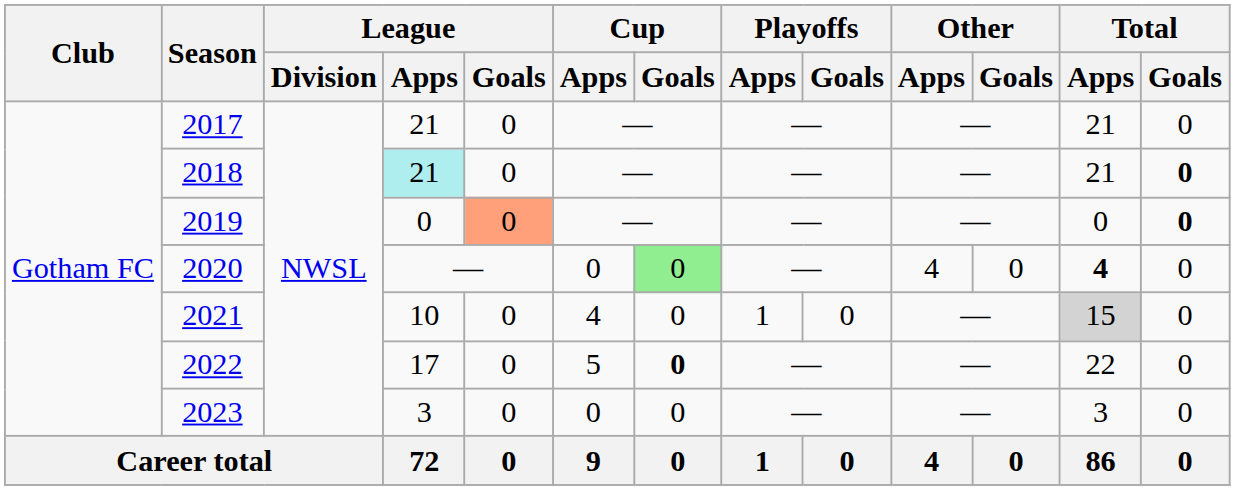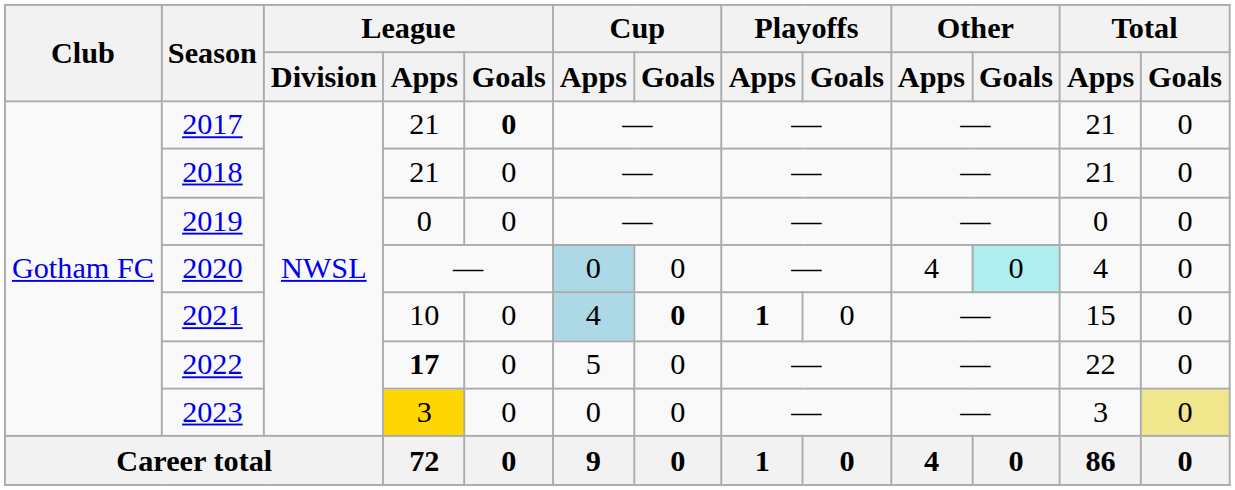(509, 124) normal -> (509, 124) bold
(424, 172) paleturquoise background -> (424, 172) no background
(1185, 172) bold -> (1185, 172) normal
(509, 220) lightsalmon background -> (509, 220) no background
(1185, 220) bold -> (1185, 220) normal
(593, 268) no background -> (593, 268) lightblue background
(678, 268) lightgreen background -> (678, 268) no background
(1016, 268) no background -> (1016, 268) paleturquoise background
(1101, 268) bold -> (1101, 268) normal
(593, 316) no background -> (593, 316) lightblue background
(678, 316) normal -> (678, 316) bold
(762, 316) normal -> (762, 316) bold
(1101, 316) lightgrey background -> (1101, 316) no background
(424, 364) normal -> (424, 364) bold
(678, 364) bold -> (678, 364) normal
(424, 412) no background -> (424, 412) gold background
(1185, 412) no background -> (1185, 412) khaki background
